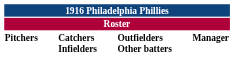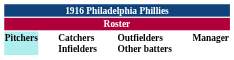(21, 37) no background -> (21, 37) paleturquoise background
